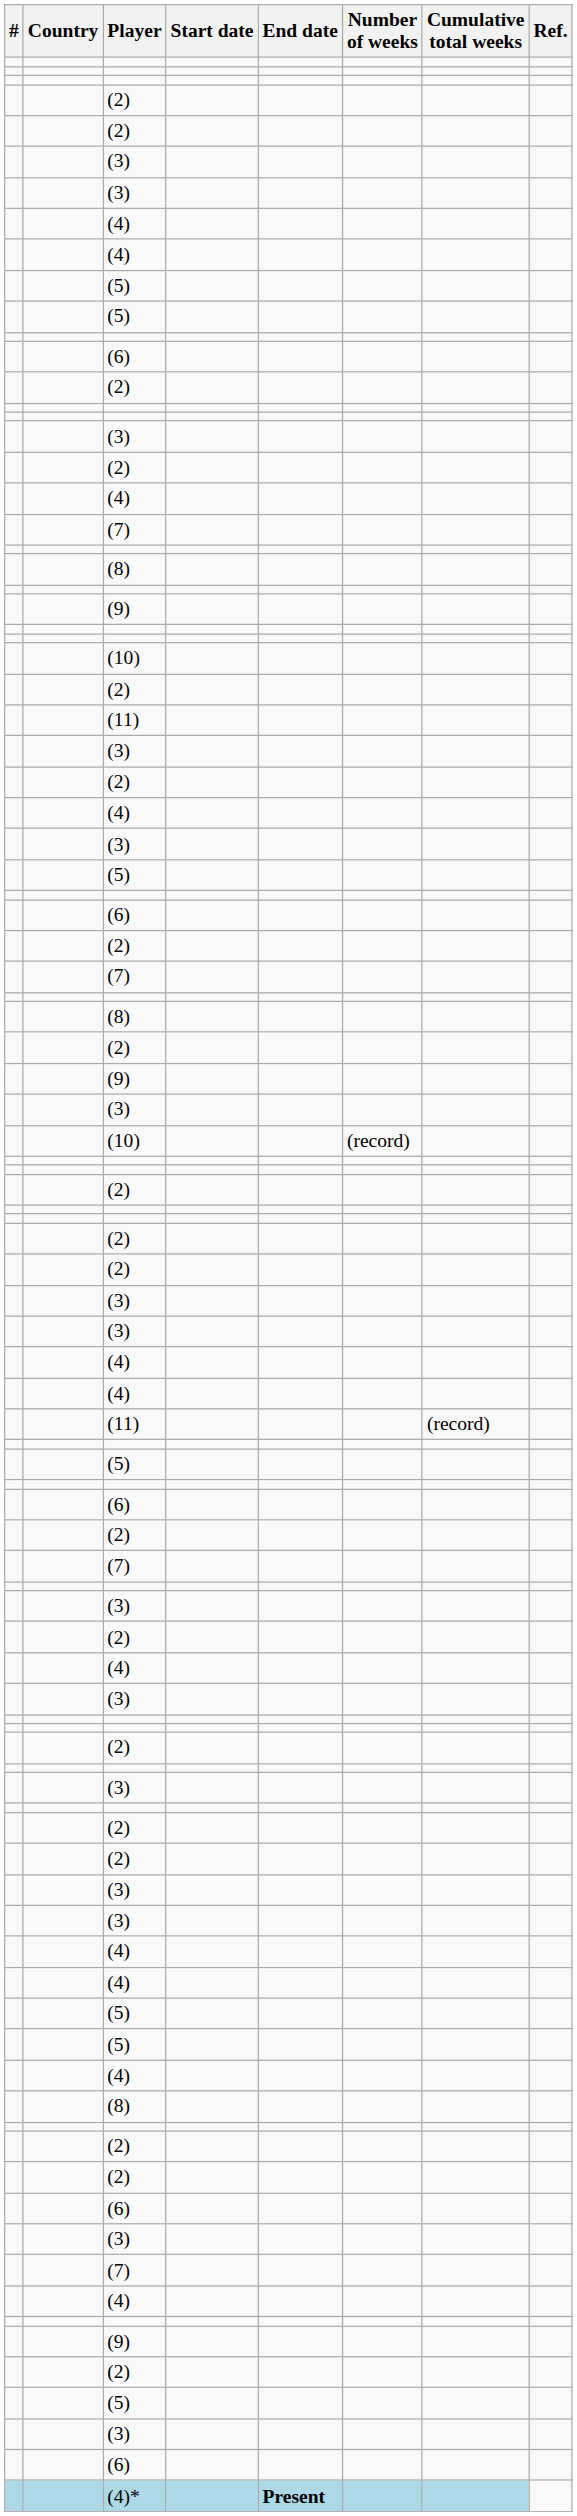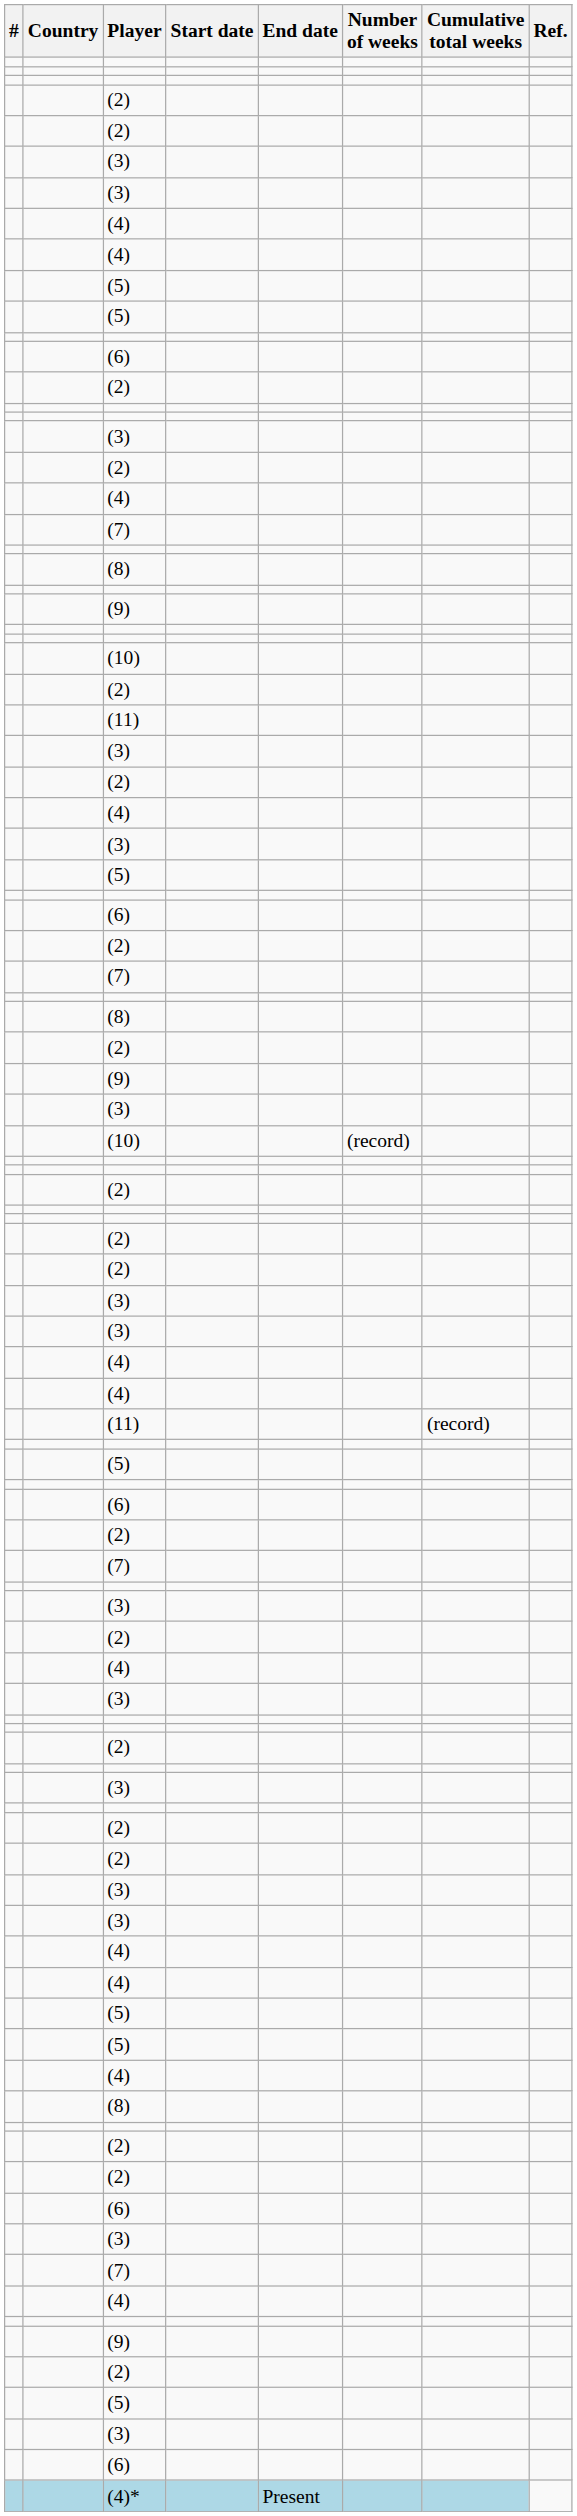(294, 2495) bold -> (291, 2495) normal
